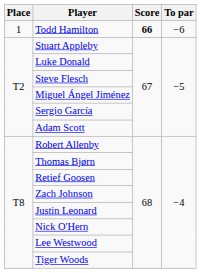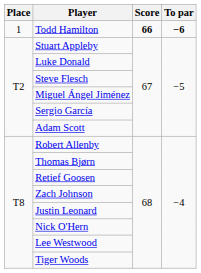(179, 29) normal -> (179, 29) bold
